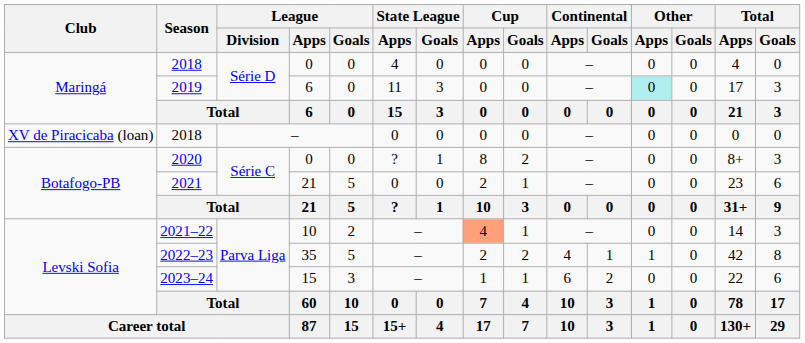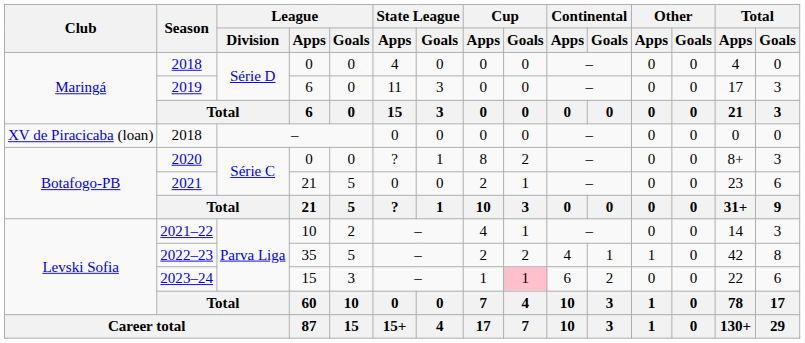(651, 87) paleturquoise background -> (651, 87) no background
(483, 231) lightsalmon background -> (483, 231) no background
(525, 278) no background -> (525, 278) pink background
